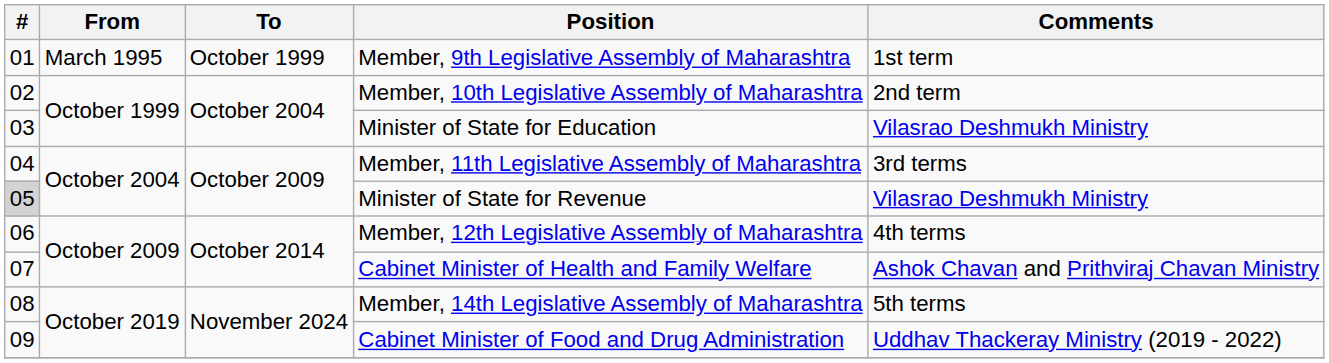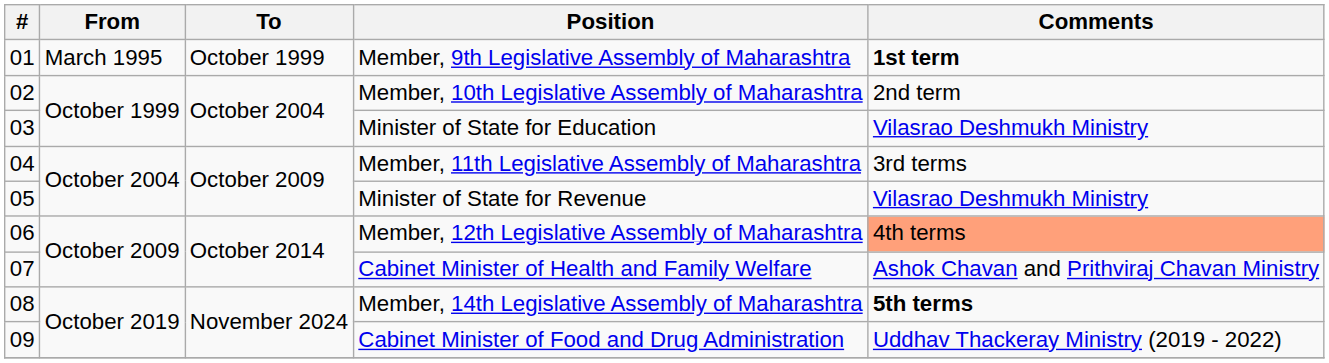(913, 57) normal -> (916, 57) bold
(22, 198) lightgrey background -> (22, 198) no background
(919, 233) no background -> (919, 233) lightsalmon background
(919, 304) normal -> (923, 304) bold
